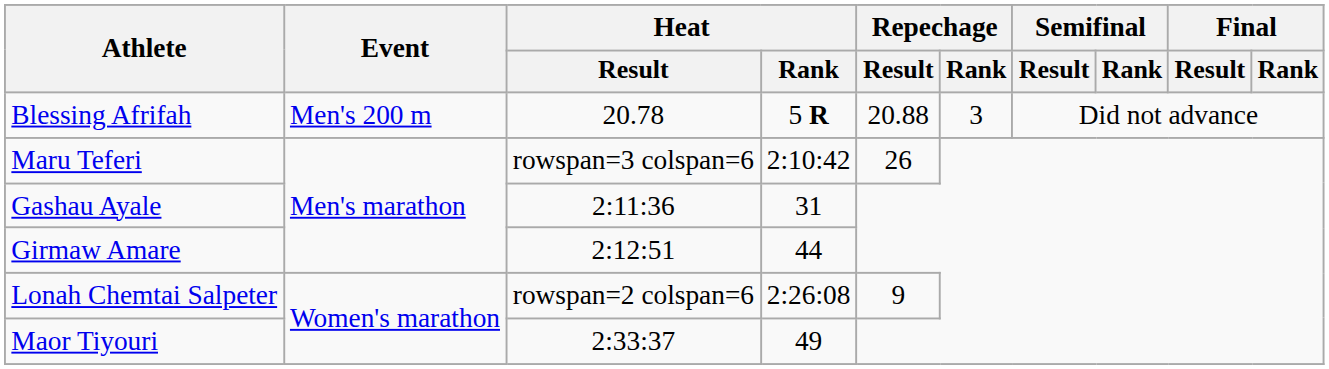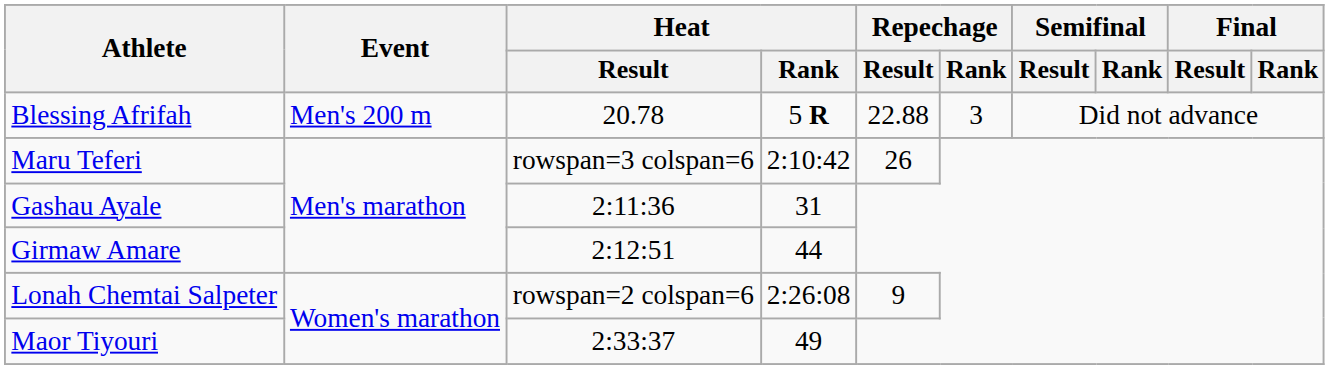(898, 115) 20.88 -> (898, 115) 22.88
